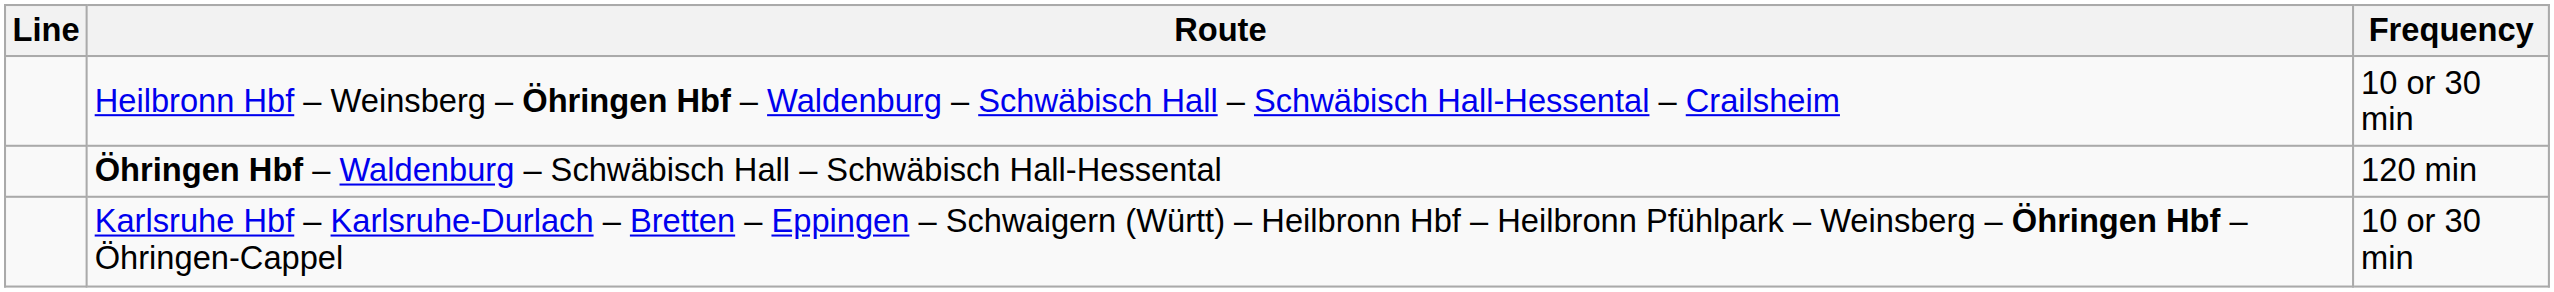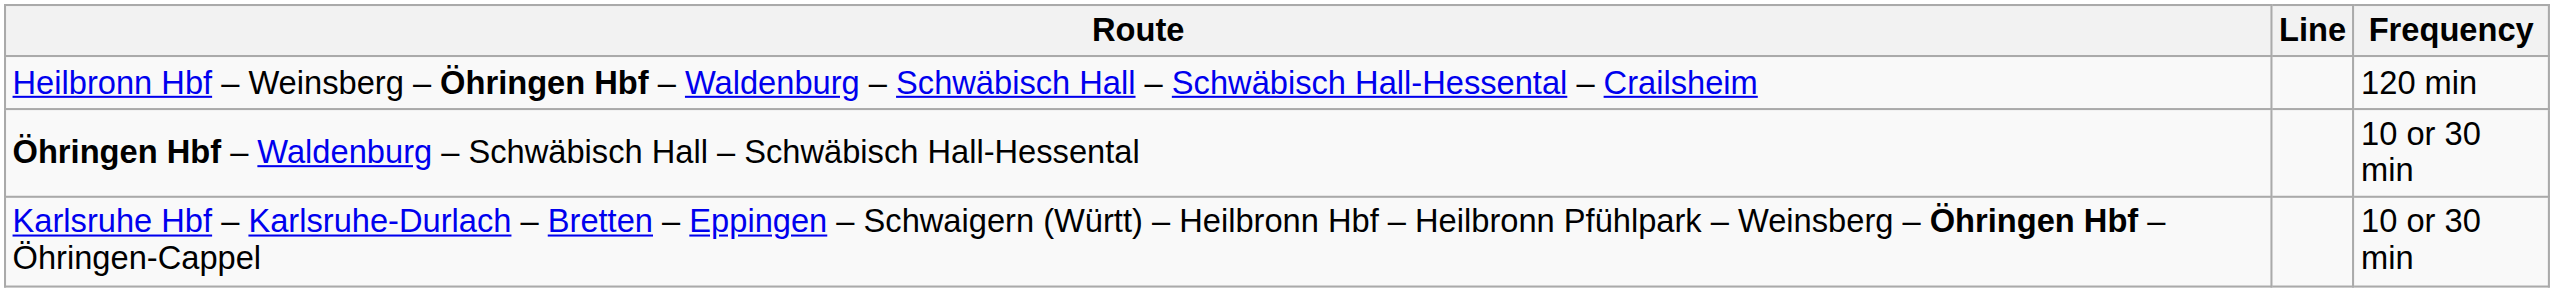columns swapped: (46, 30) <-> (1220, 30)
(2421, 100) 10 or 30 min -> (2419, 82) 120 min
(2419, 170) 120 min -> (2421, 152) 10 or 30 min
